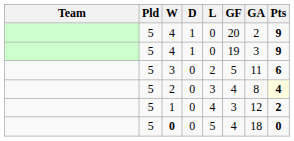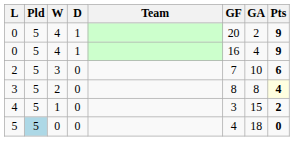columns swapped: (72, 13) <-> (213, 13)
(234, 51) 19 -> (234, 51) 16
(256, 51) 3 -> (256, 51) 4
(234, 70) 5 -> (234, 70) 7
(256, 70) 11 -> (256, 70) 10
(234, 88) 4 -> (234, 88) 8
(256, 107) 12 -> (256, 107) 15
(151, 126) no background -> (36, 126) lightblue background
(172, 126) bold -> (57, 126) normal
